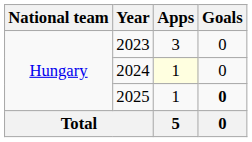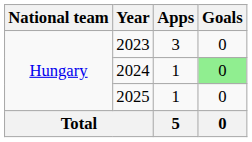(176, 70) lightyellow background -> (176, 70) no background
(222, 70) no background -> (222, 70) lightgreen background
(222, 96) bold -> (222, 96) normal
